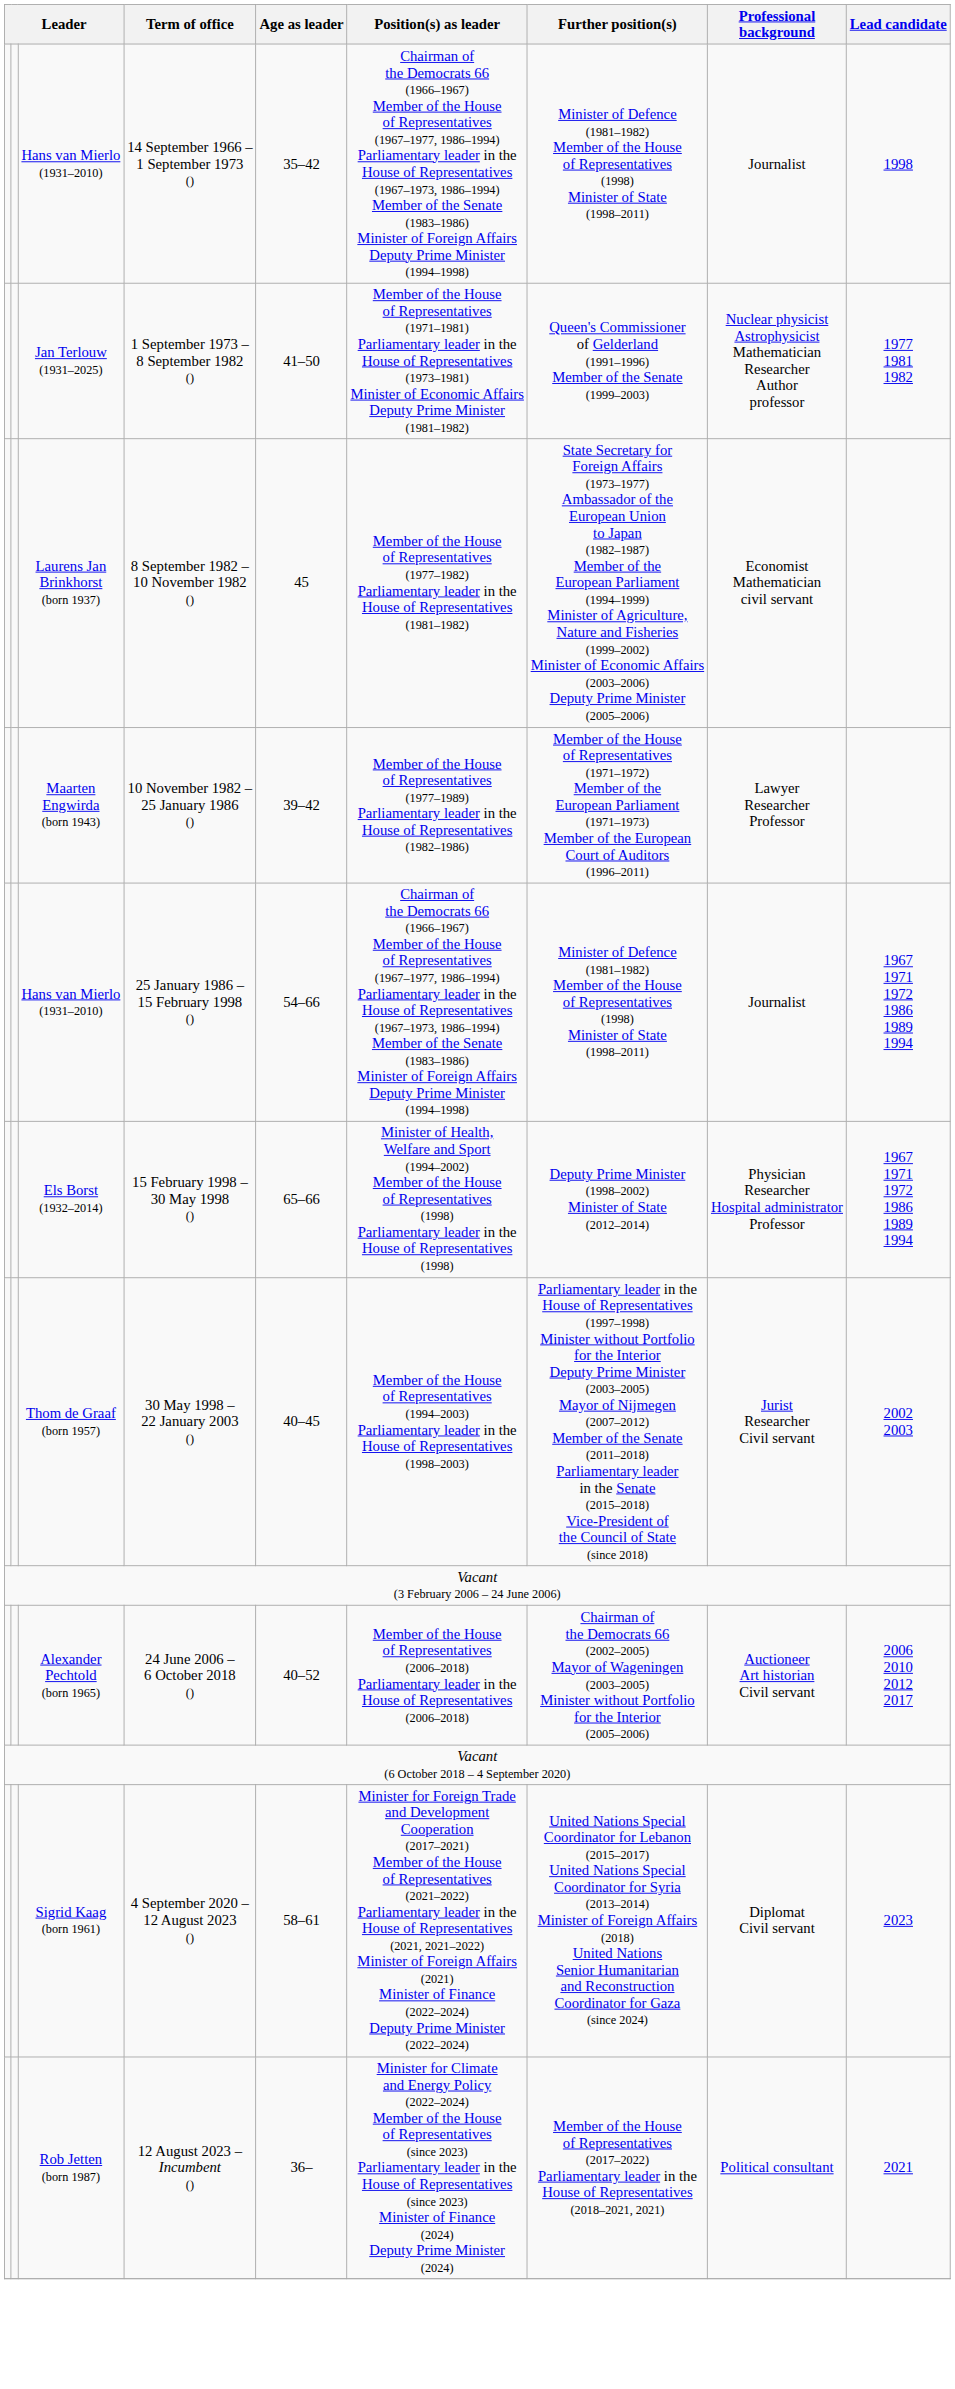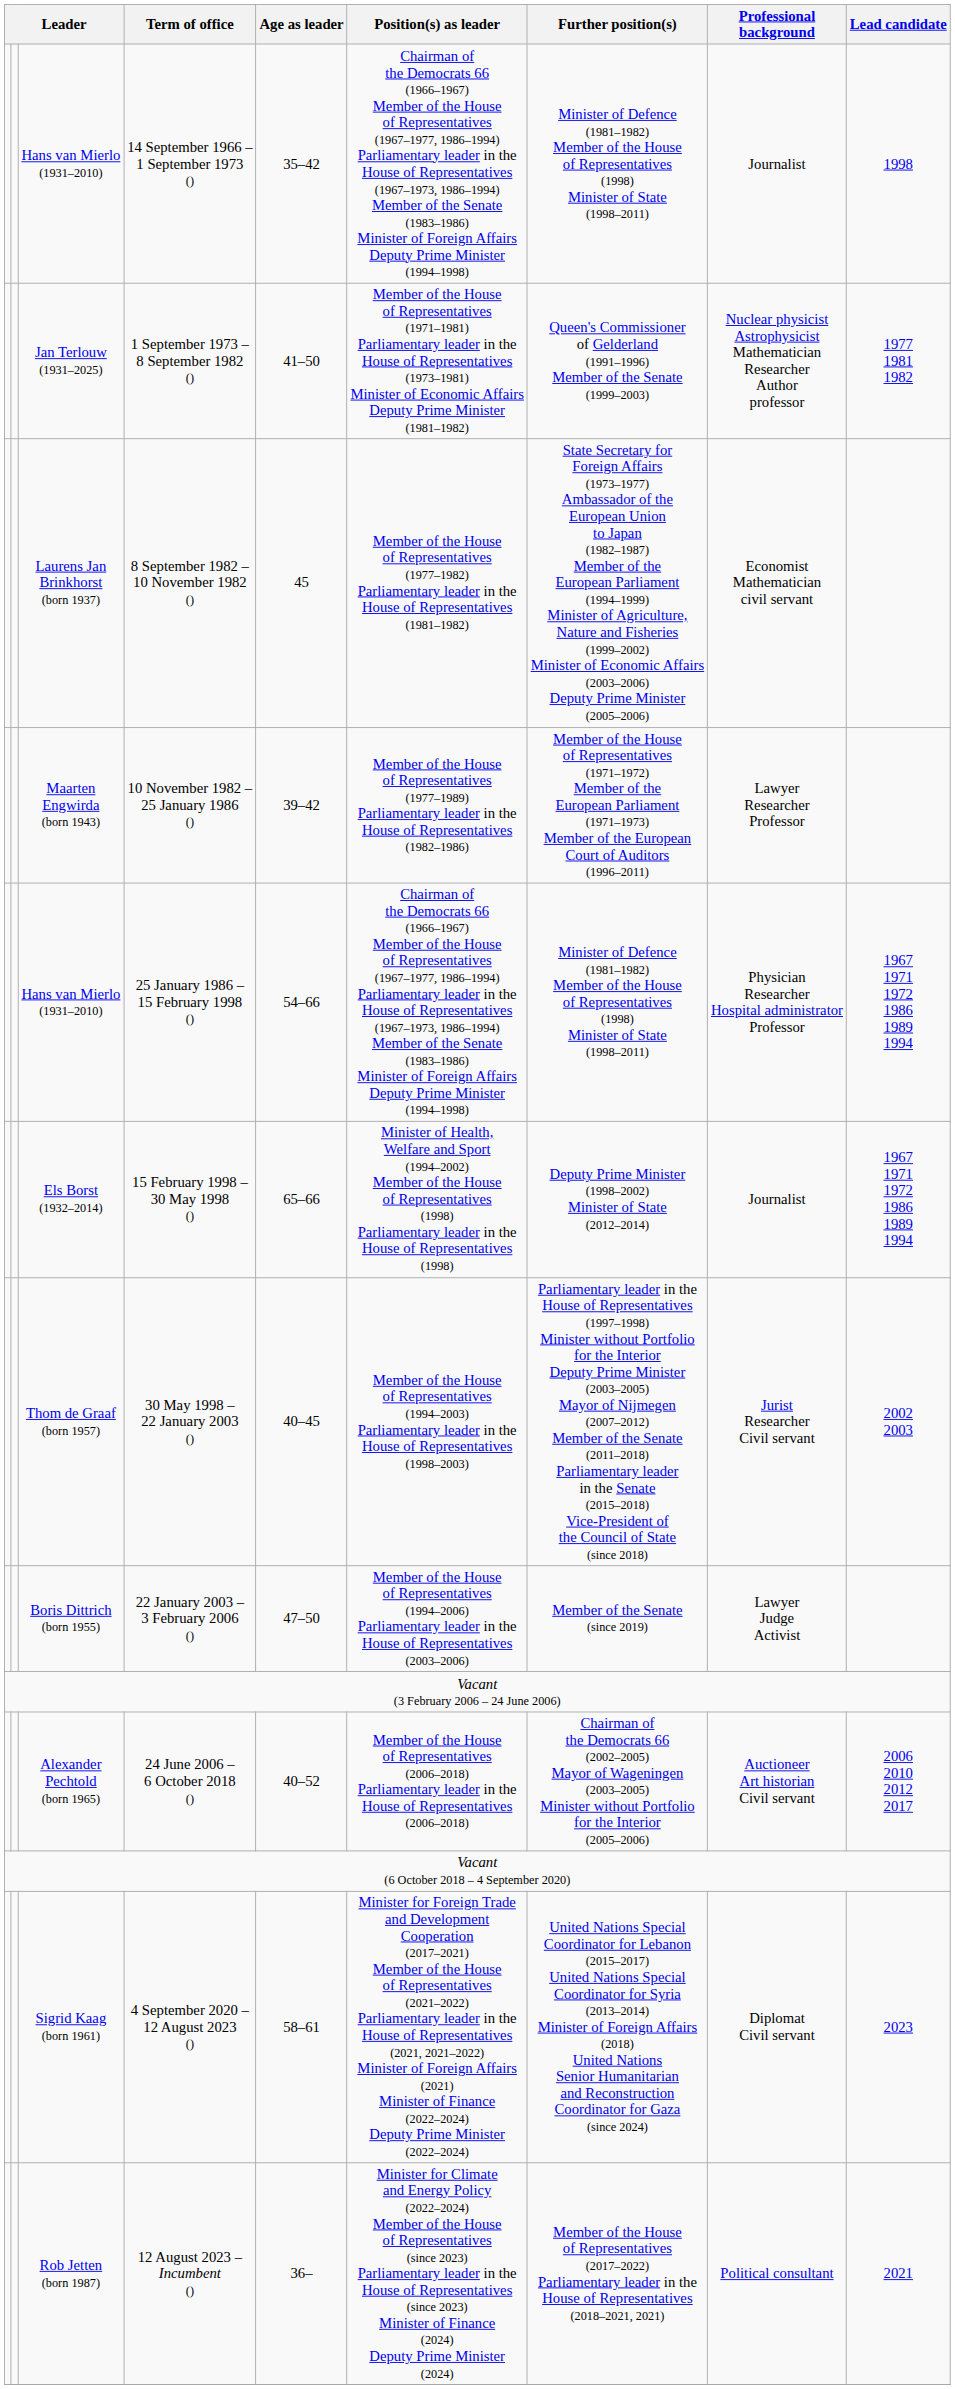(777, 1002) Journalist -> (777, 1002) Physician Researcher Hospital administrator Professor
(777, 1199) Physician Researcher Hospital administrator Professor -> (777, 1199) Journalist
+ row: (190, 1618)
